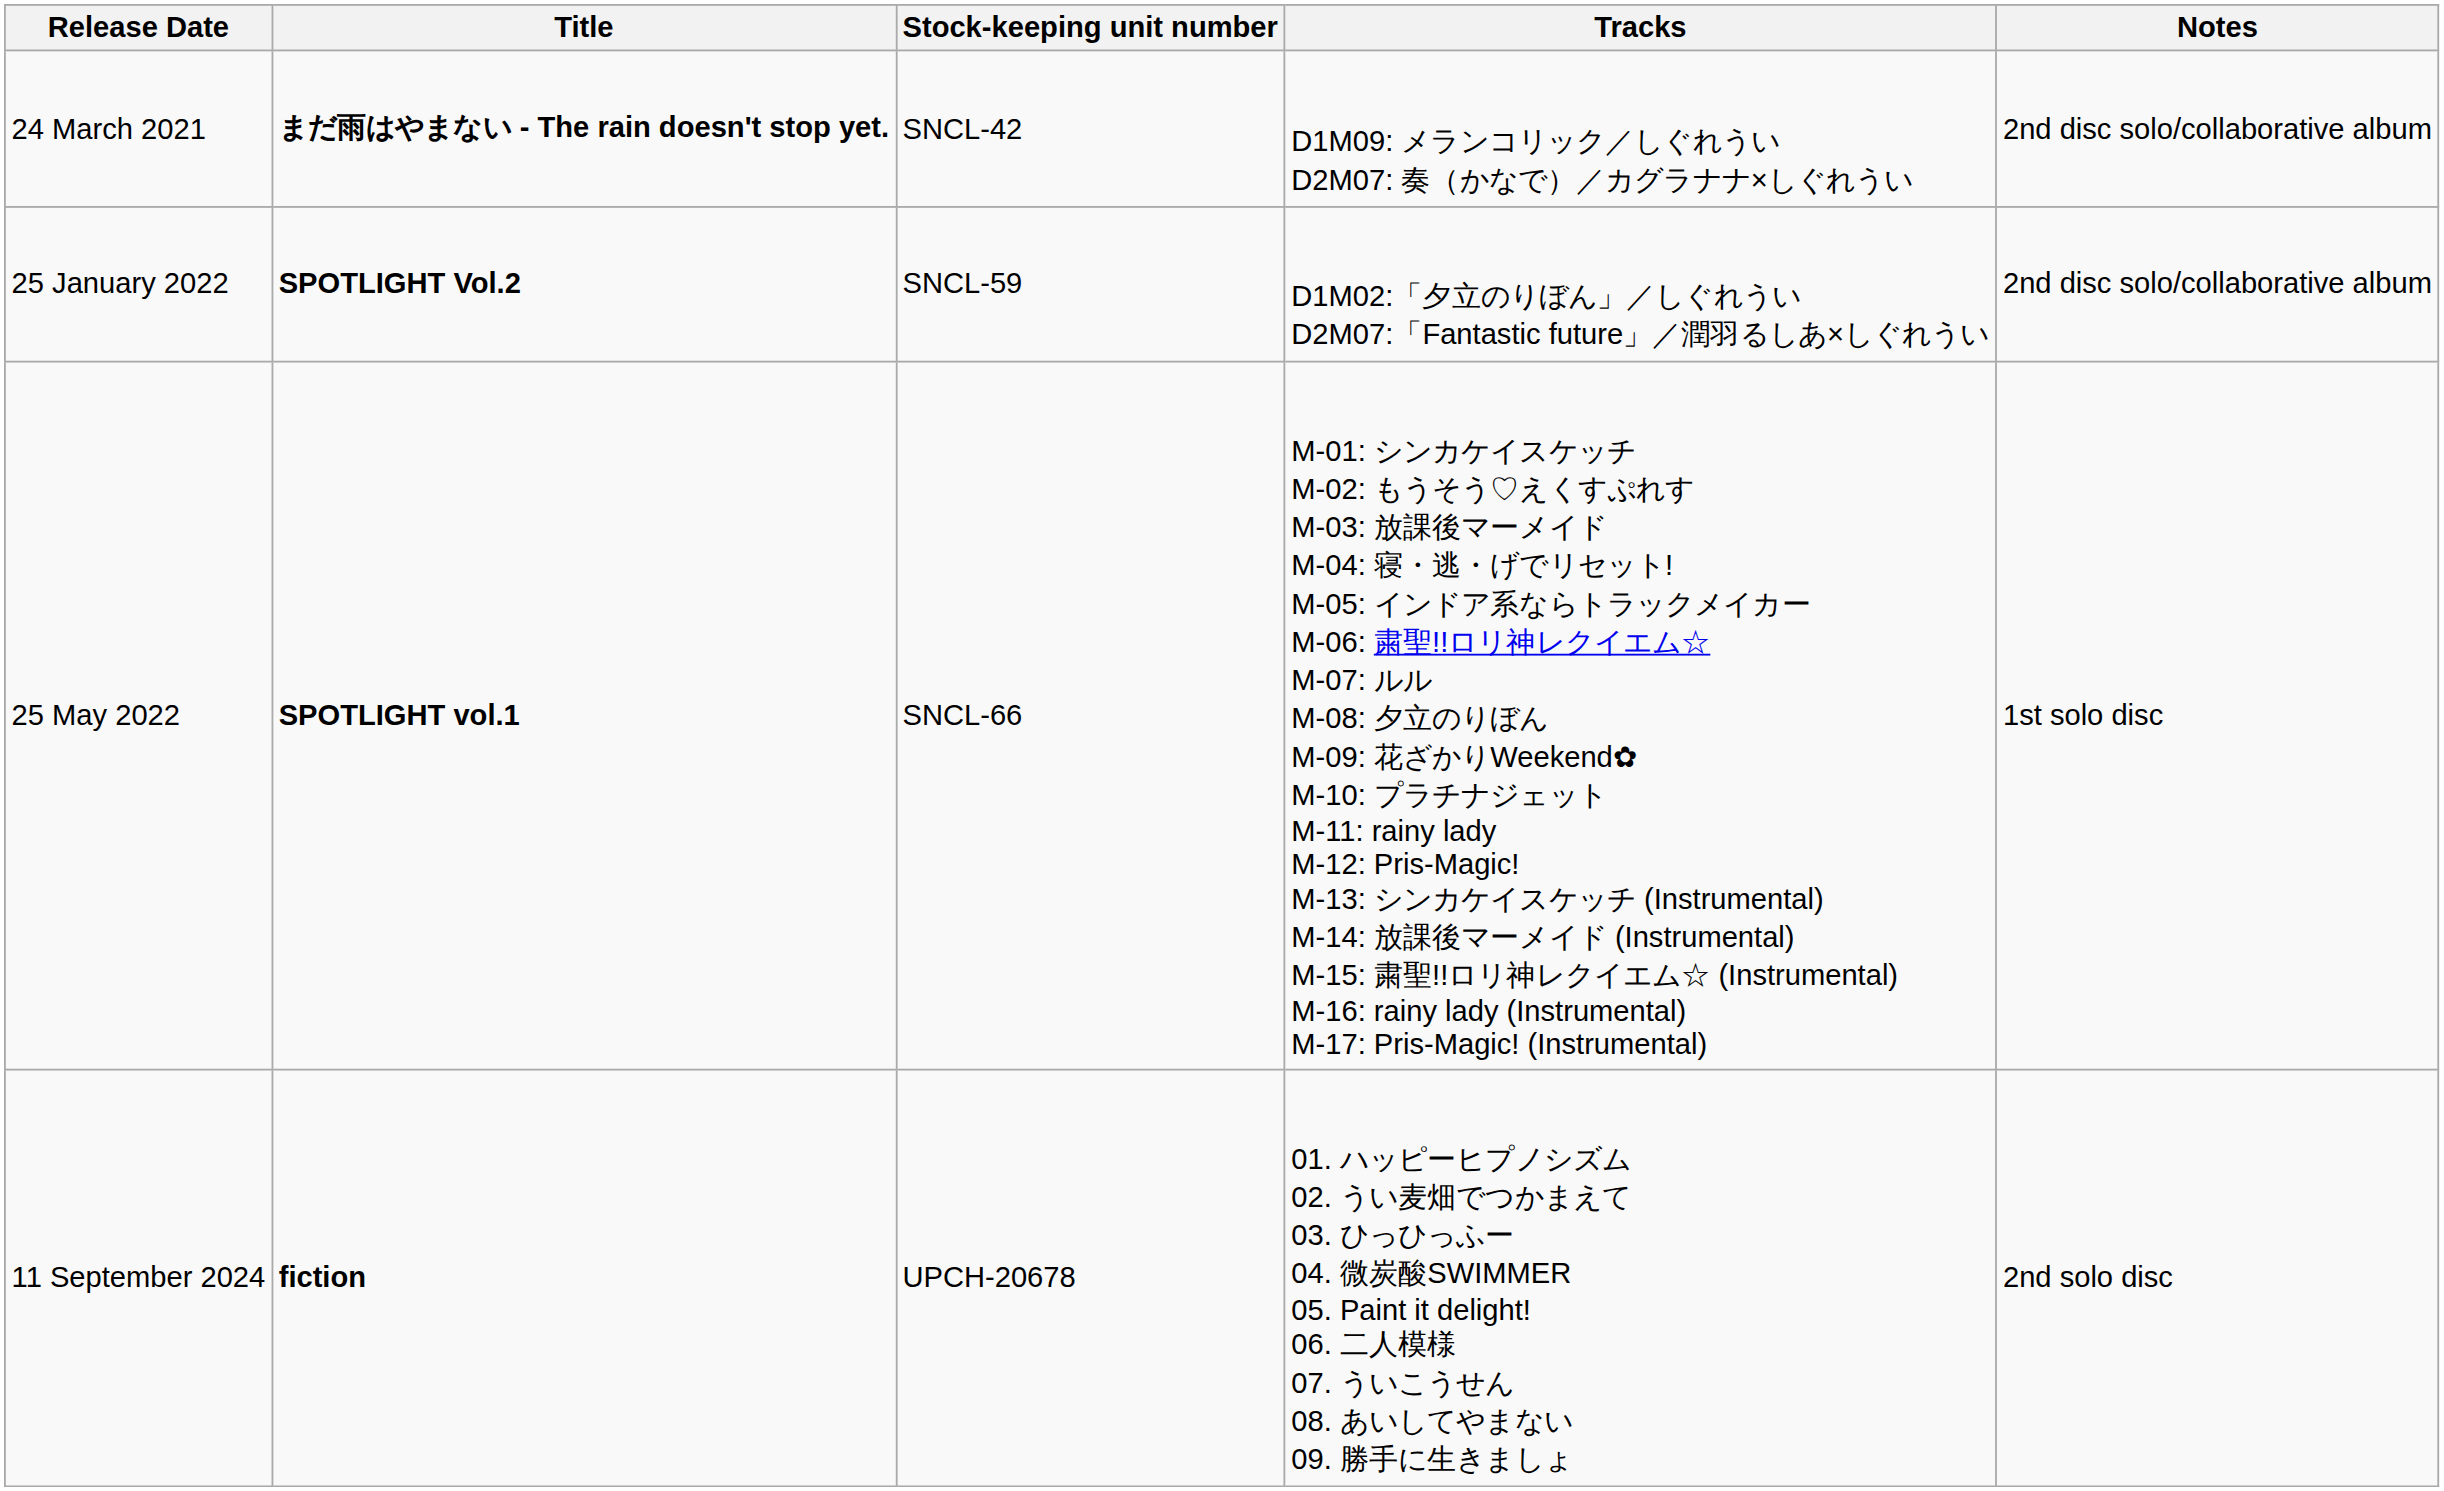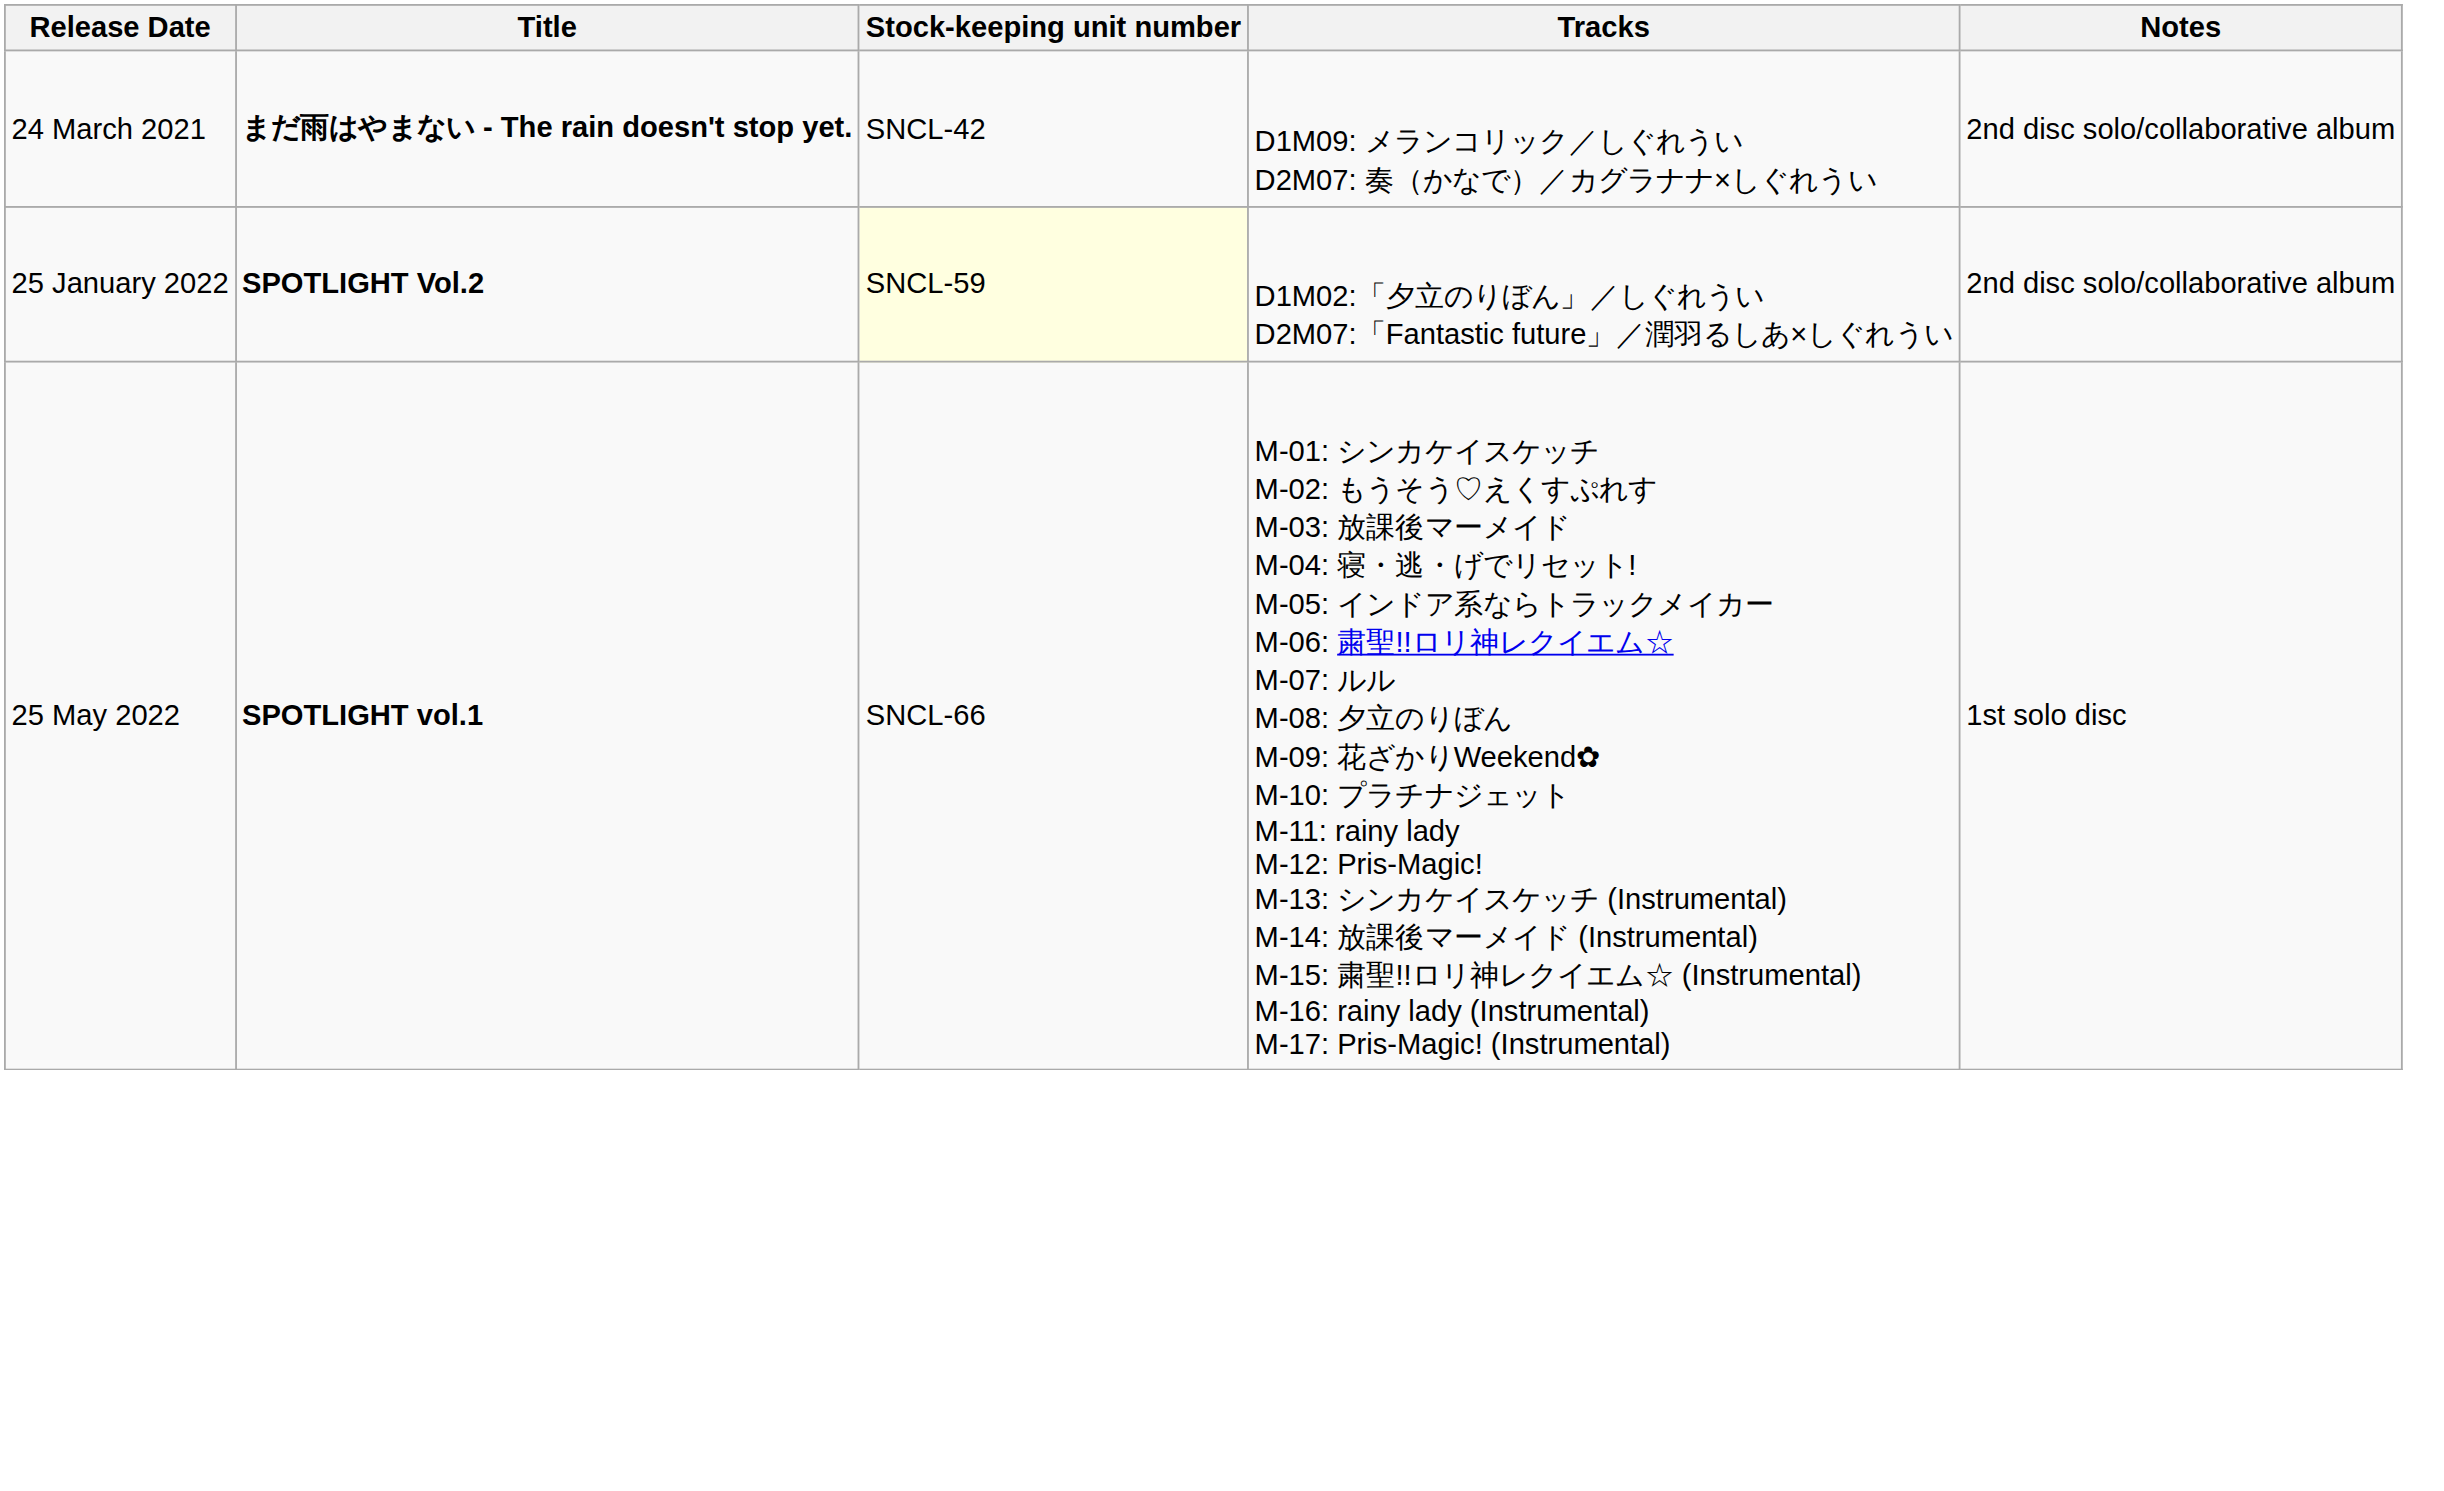(962, 283) no background -> (926, 283) lightyellow background
- row: (138, 1277)
